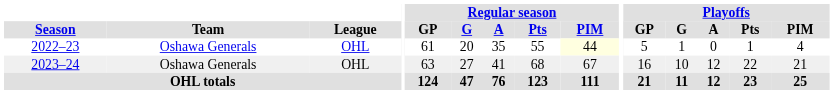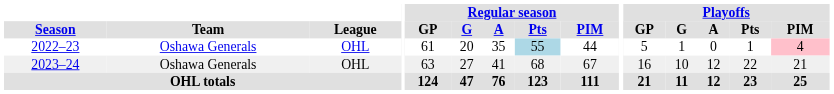(538, 47) no background -> (538, 47) lightblue background
(590, 47) lightyellow background -> (590, 47) no background
(800, 47) no background -> (800, 47) pink background
